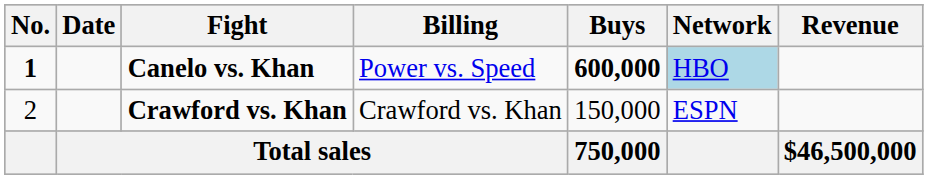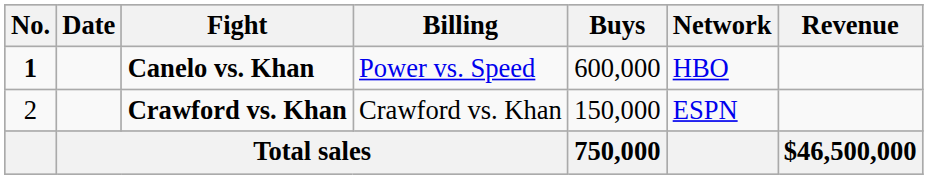(617, 67) bold -> (617, 67) normal
(701, 67) lightblue background -> (701, 67) no background
